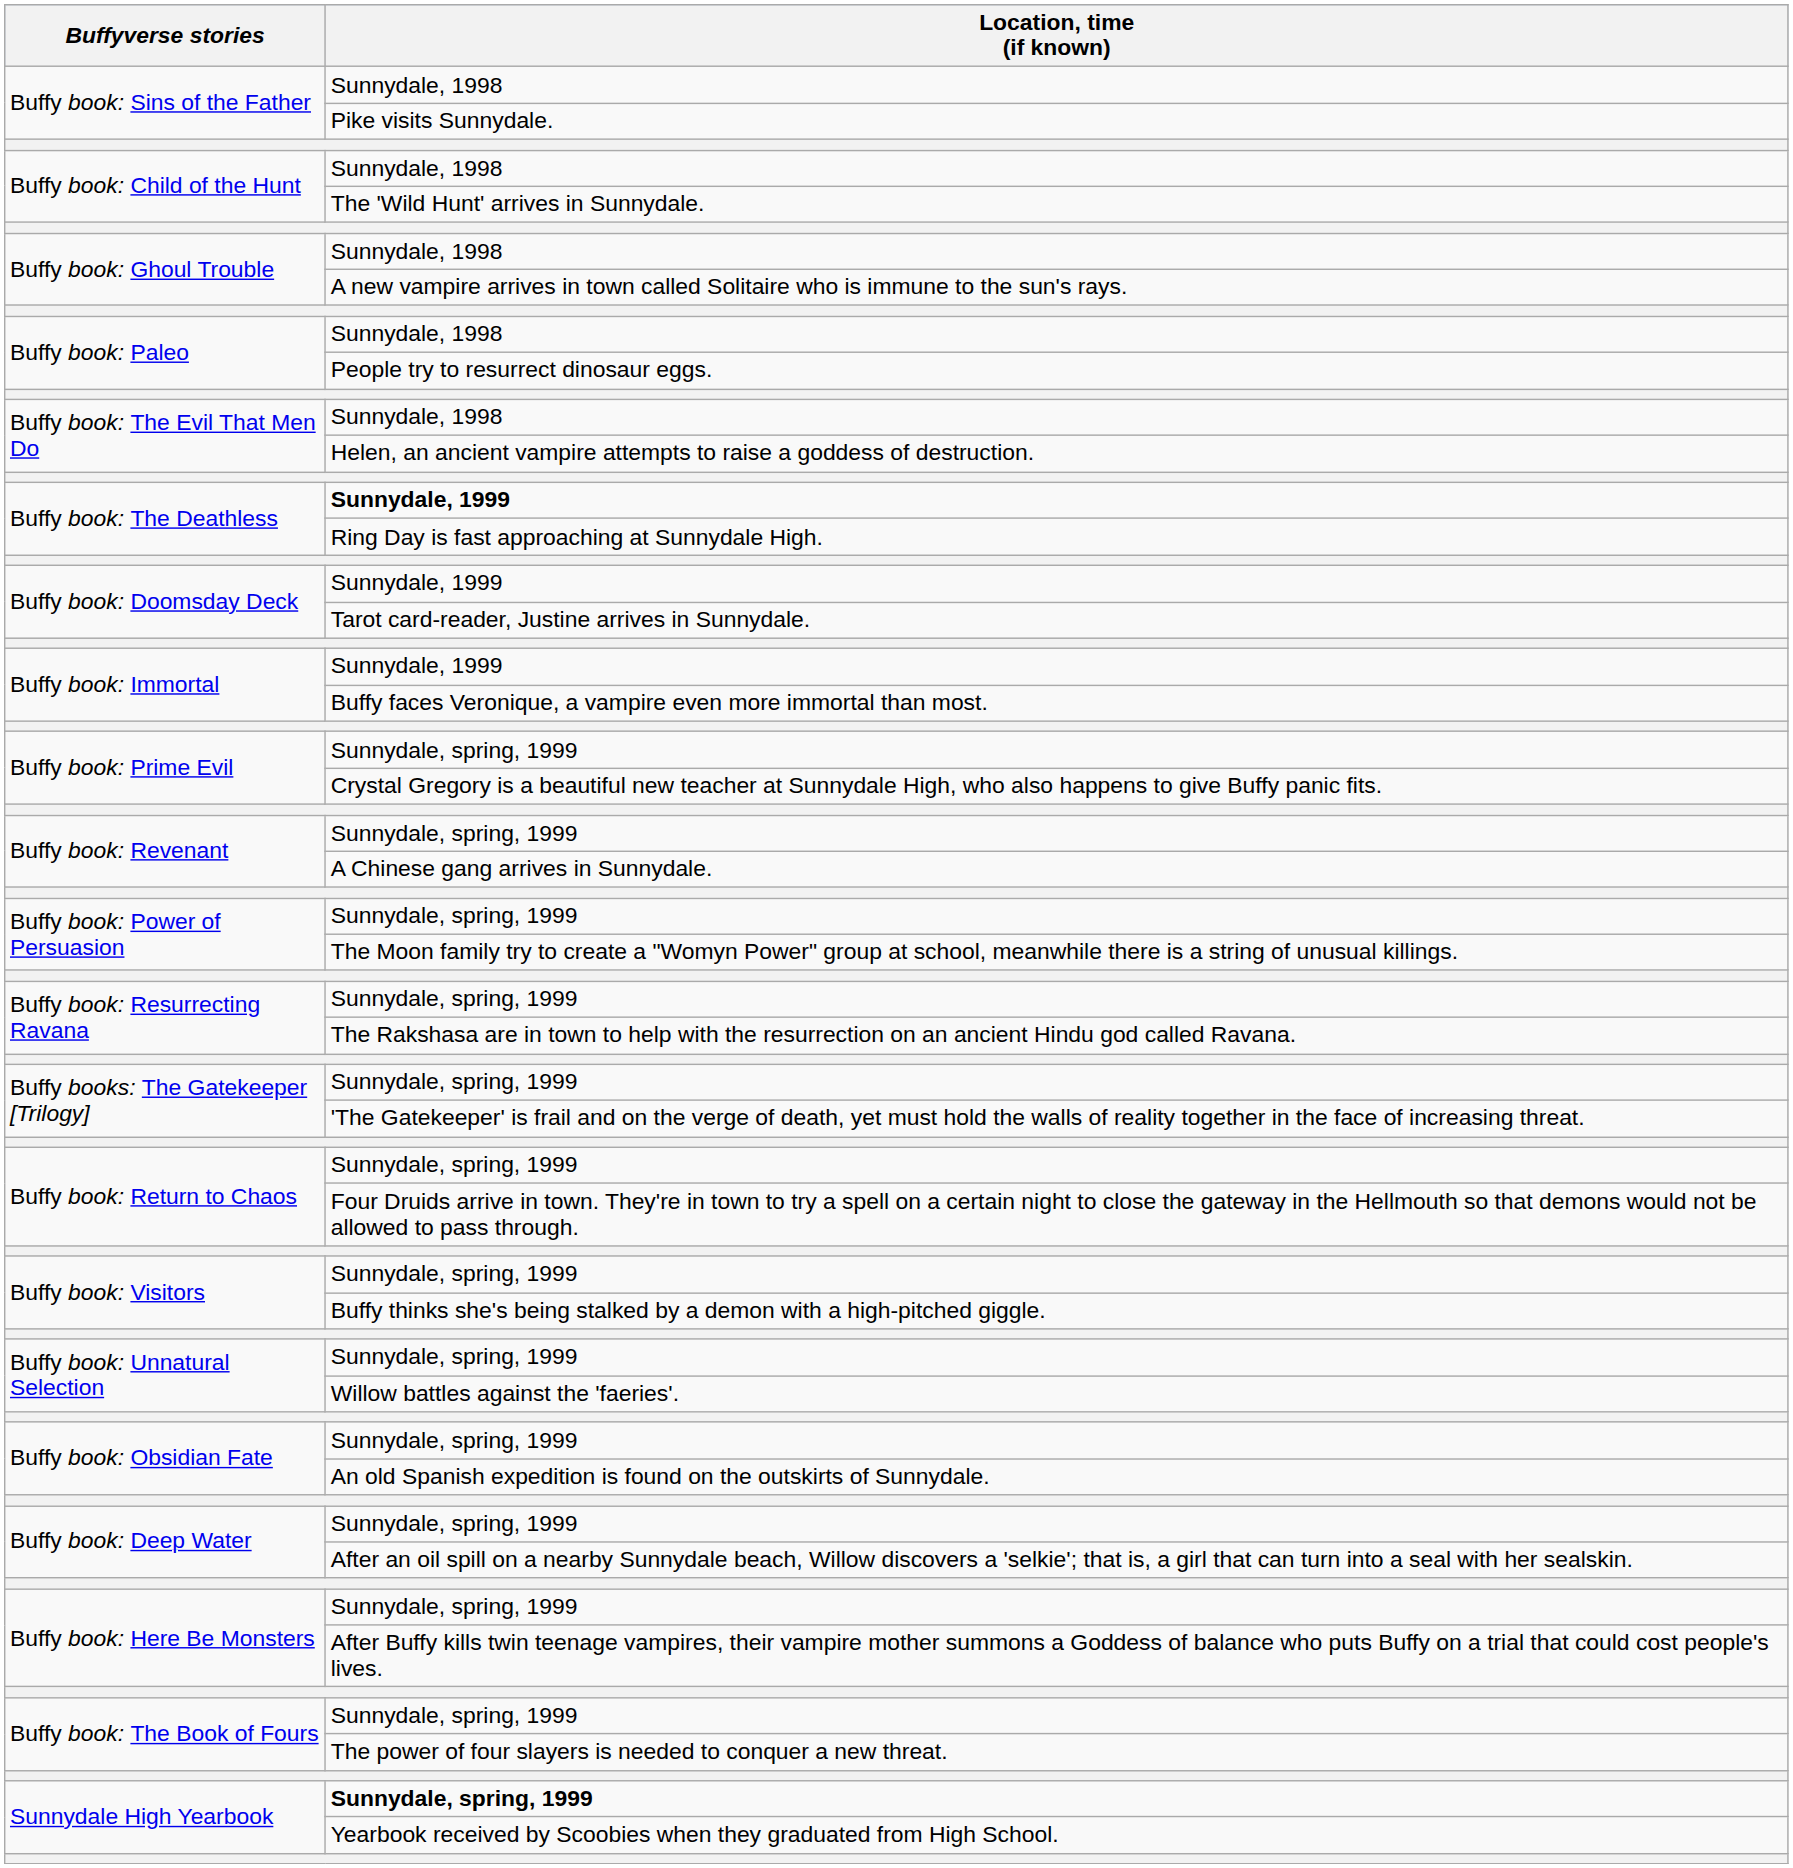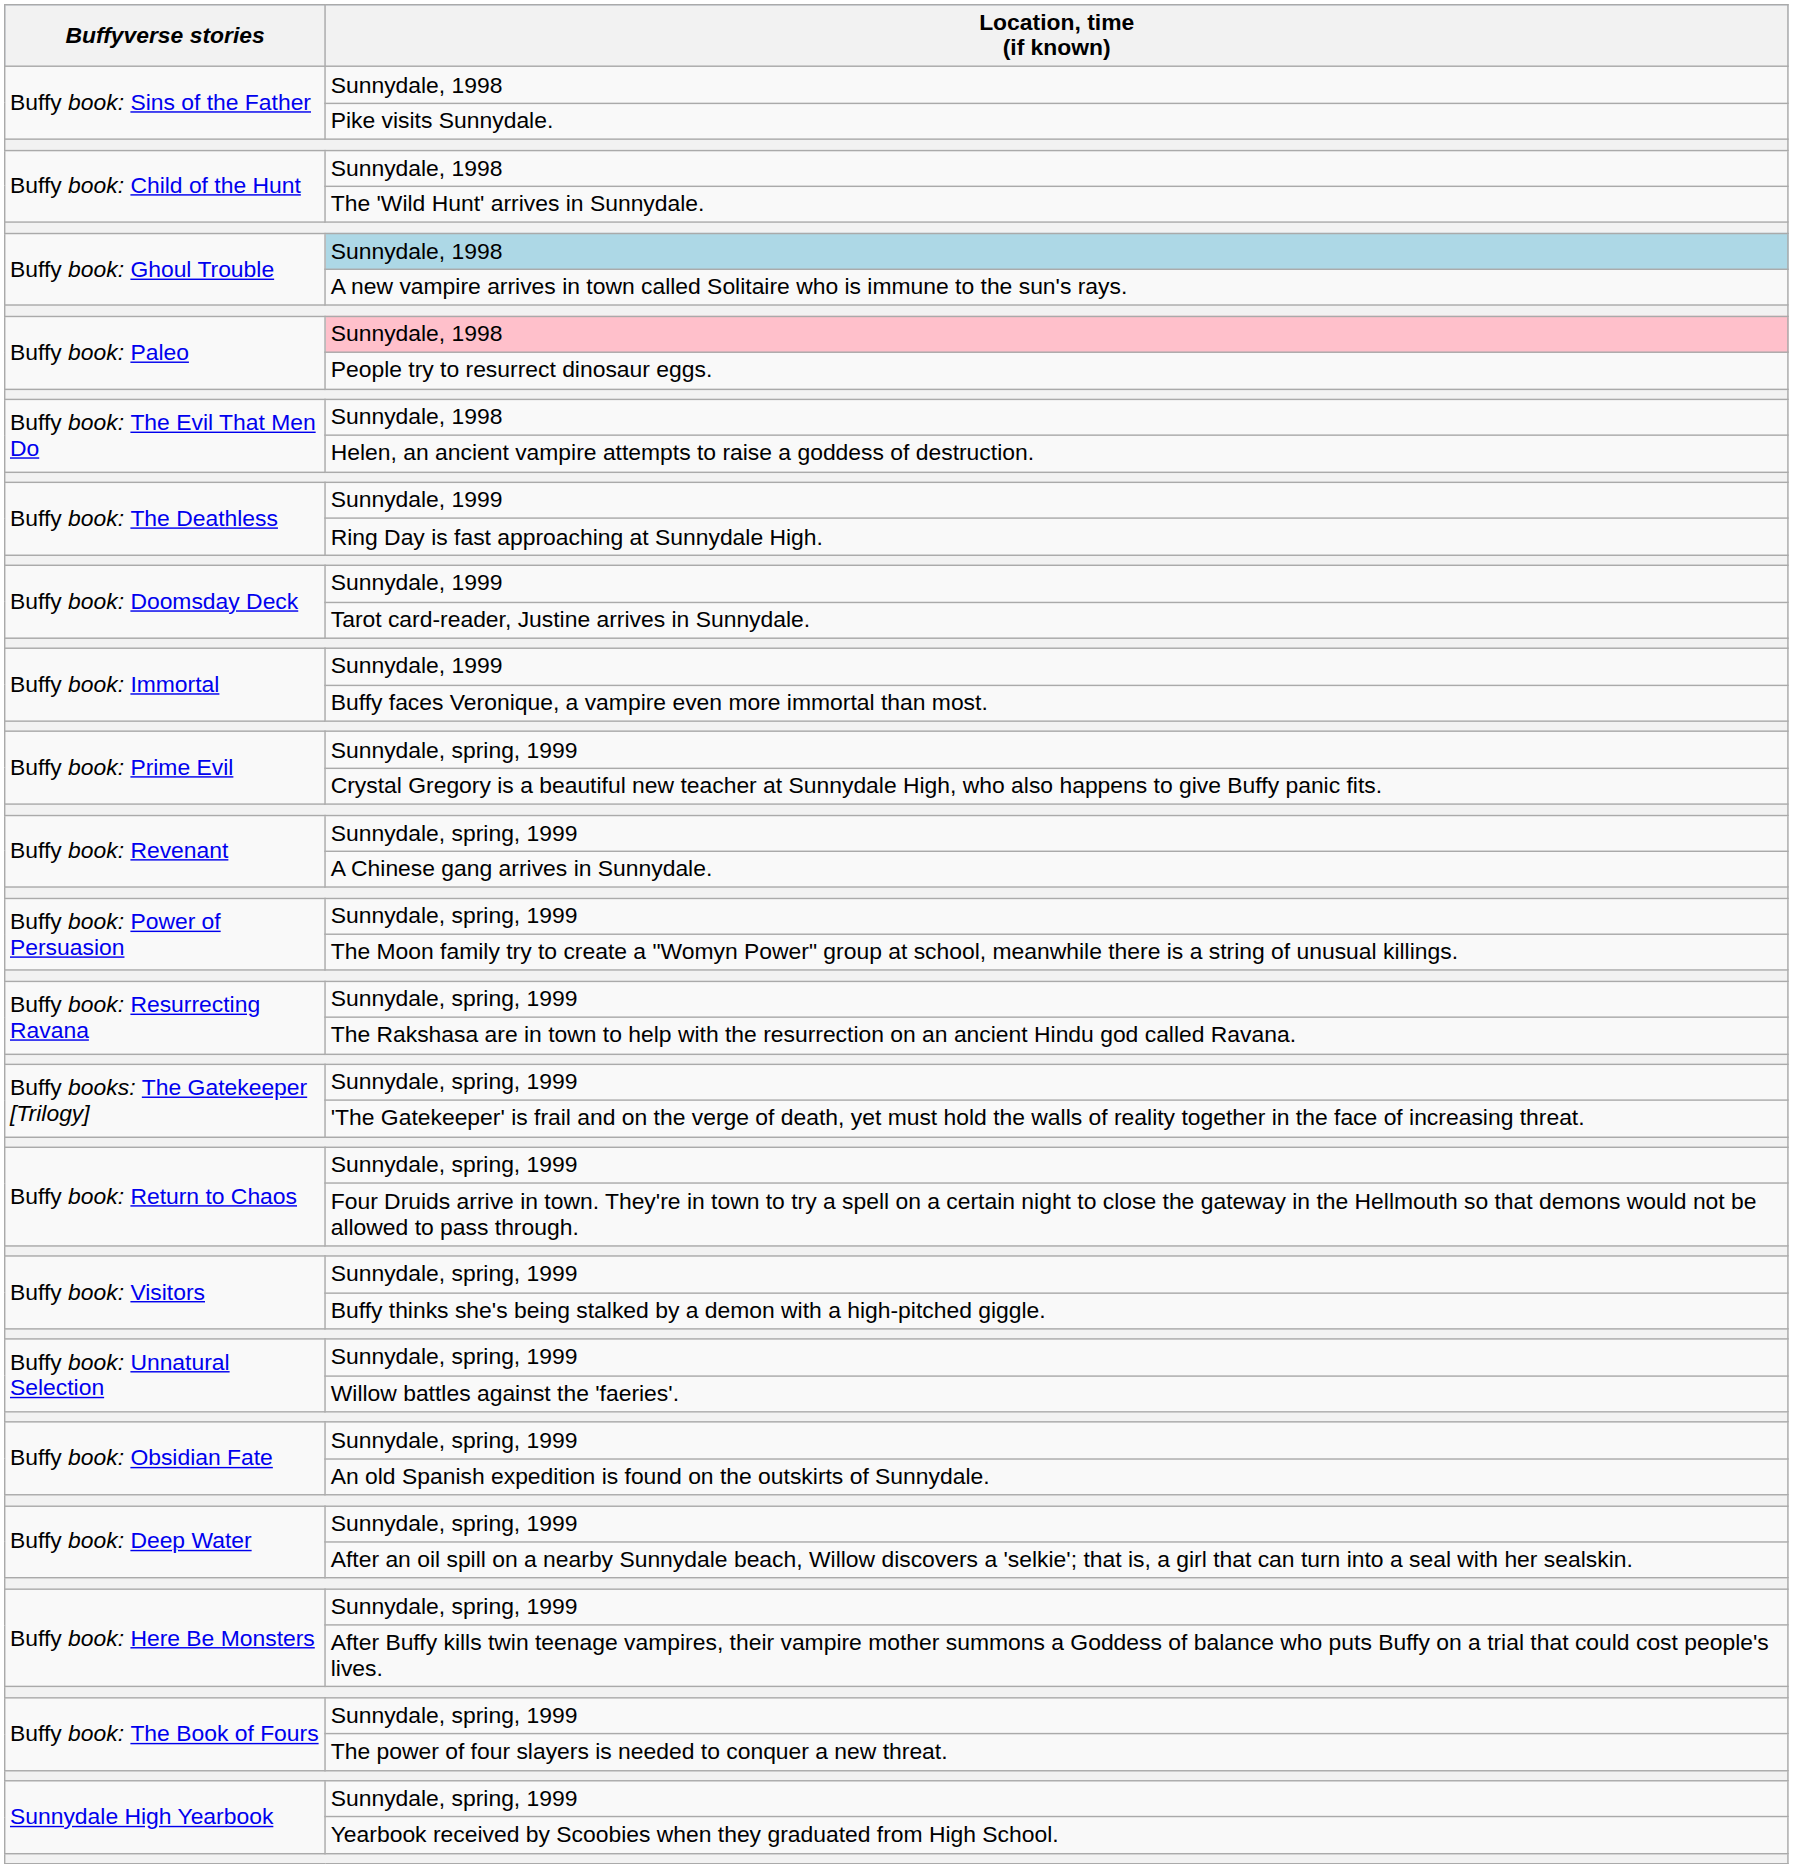(417, 250) no background -> (417, 250) lightblue background
(417, 334) no background -> (417, 334) pink background
(420, 500) bold -> (417, 500) normal
(462, 1798) bold -> (454, 1798) normal
